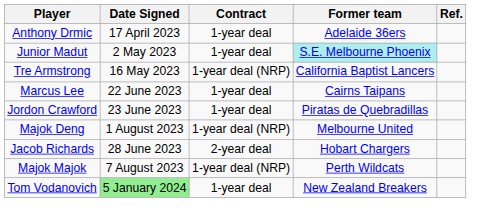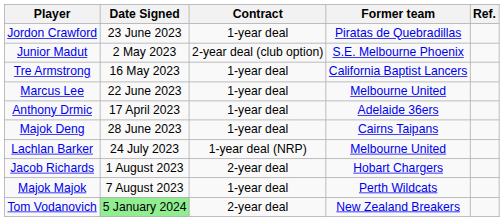rows swapped: (52, 33) <-> (52, 110)
(241, 52) 1-year deal -> (258, 52) 2-year deal (club option)
(365, 52) paleturquoise background -> (398, 52) no background
(241, 71) 1-year deal (NRP) -> (258, 71) 1-year deal
(365, 91) Cairns Taipans -> (398, 91) Melbourne United
(145, 129) 1 August 2023 -> (145, 129) 28 June 2023
(241, 129) 1-year deal (NRP) -> (258, 129) 1-year deal
(365, 129) Melbourne United -> (398, 129) Cairns Taipans
+ row: (52, 149)
(145, 149) 28 June 2023 -> (145, 168) 1 August 2023
(241, 168) 1-year deal (NRP) -> (258, 187) 1-year deal
(241, 187) 1-year deal -> (258, 206) 2-year deal
